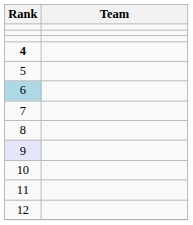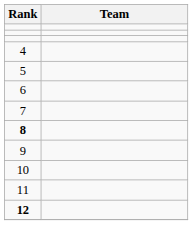(23, 51) bold -> (23, 51) normal
(23, 91) lightblue background -> (23, 91) no background
(23, 130) normal -> (23, 130) bold
(23, 150) lavender background -> (23, 150) no background
(23, 209) normal -> (23, 209) bold
